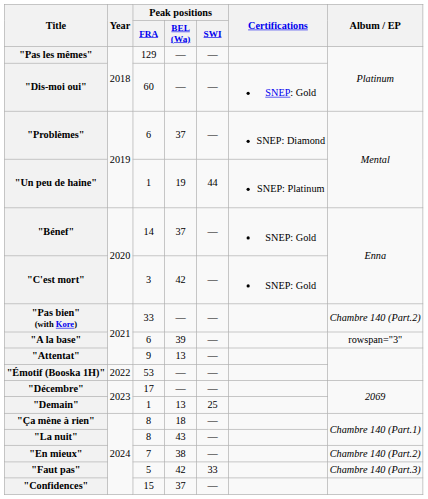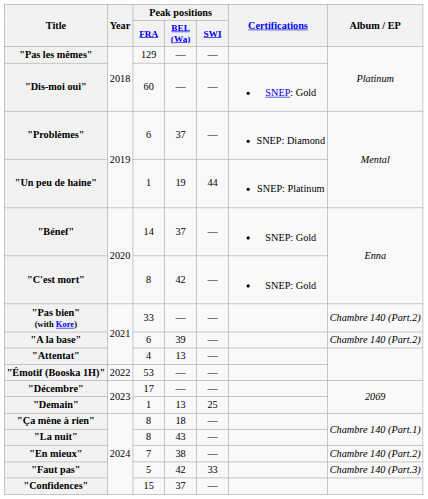(149, 280) 3 -> (149, 280) 8
(375, 340) rowspan="3" -> (375, 340) Chambre 140 (Part.2)
(149, 356) 9 -> (149, 356) 4
